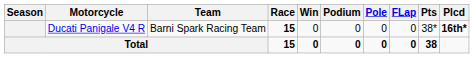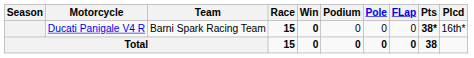(316, 28) normal -> (316, 28) bold
(429, 28) normal -> (429, 28) bold
(454, 28) bold -> (454, 28) normal
